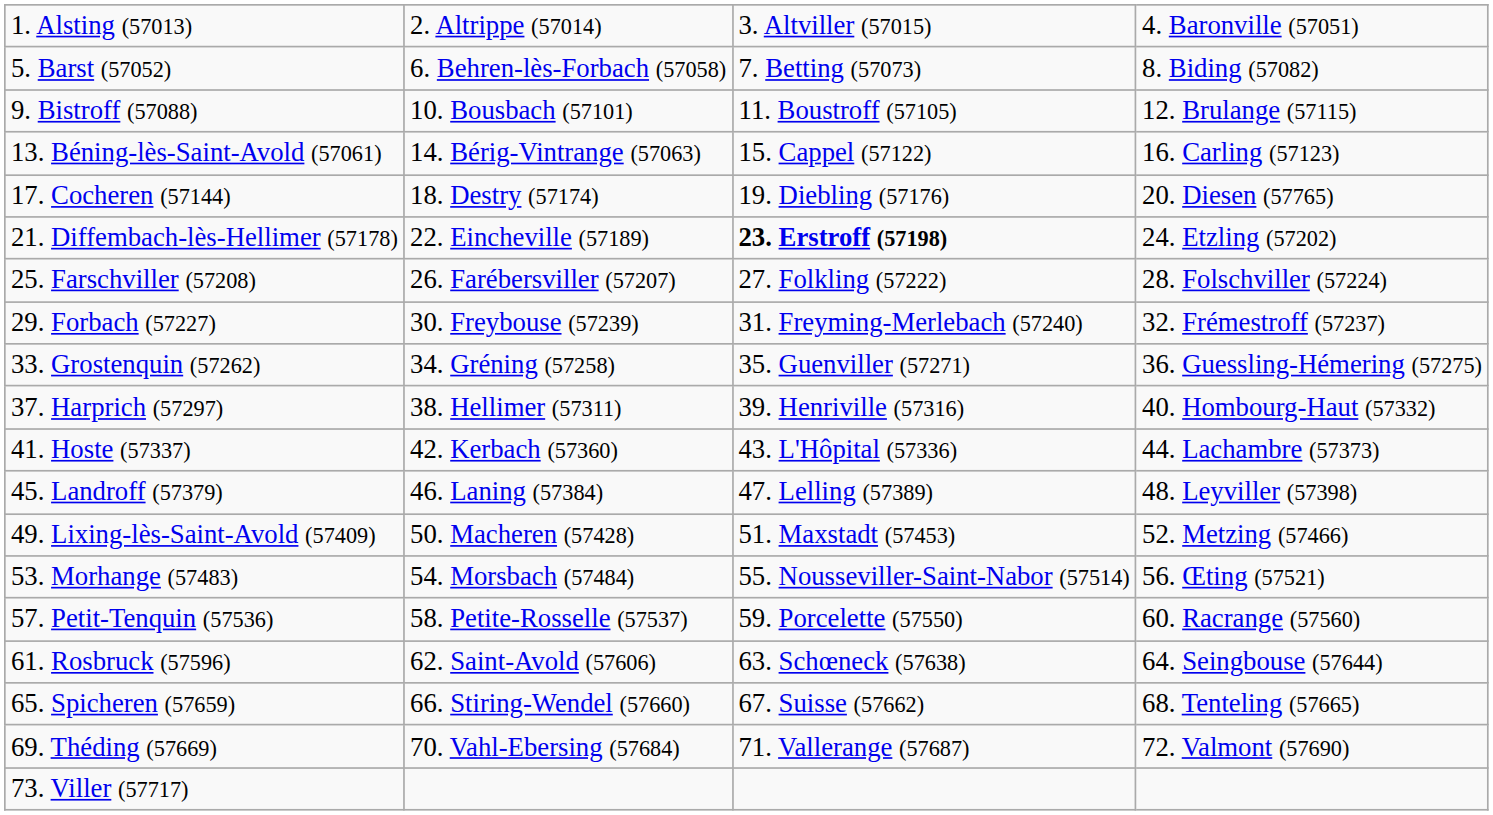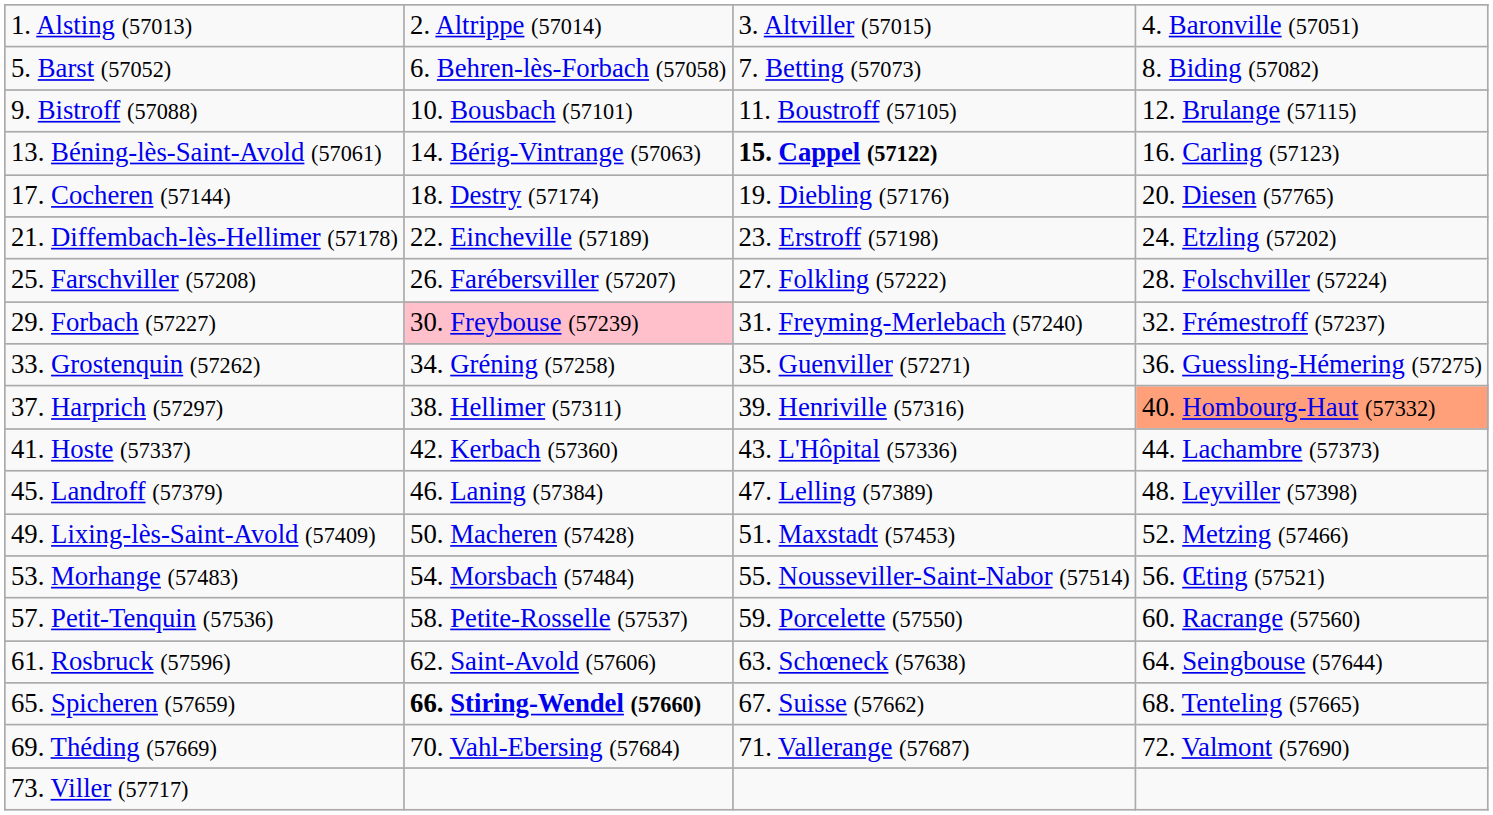(835, 152) normal -> (838, 152) bold
(843, 237) bold -> (838, 237) normal
(524, 322) no background -> (524, 322) pink background
(1289, 407) no background -> (1289, 407) lightsalmon background
(550, 703) normal -> (556, 703) bold
